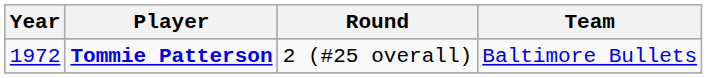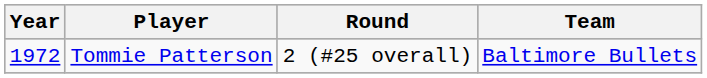(172, 56) bold -> (172, 56) normal
